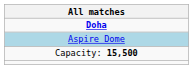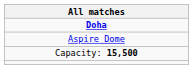(96, 39) lightblue background -> (96, 39) no background
